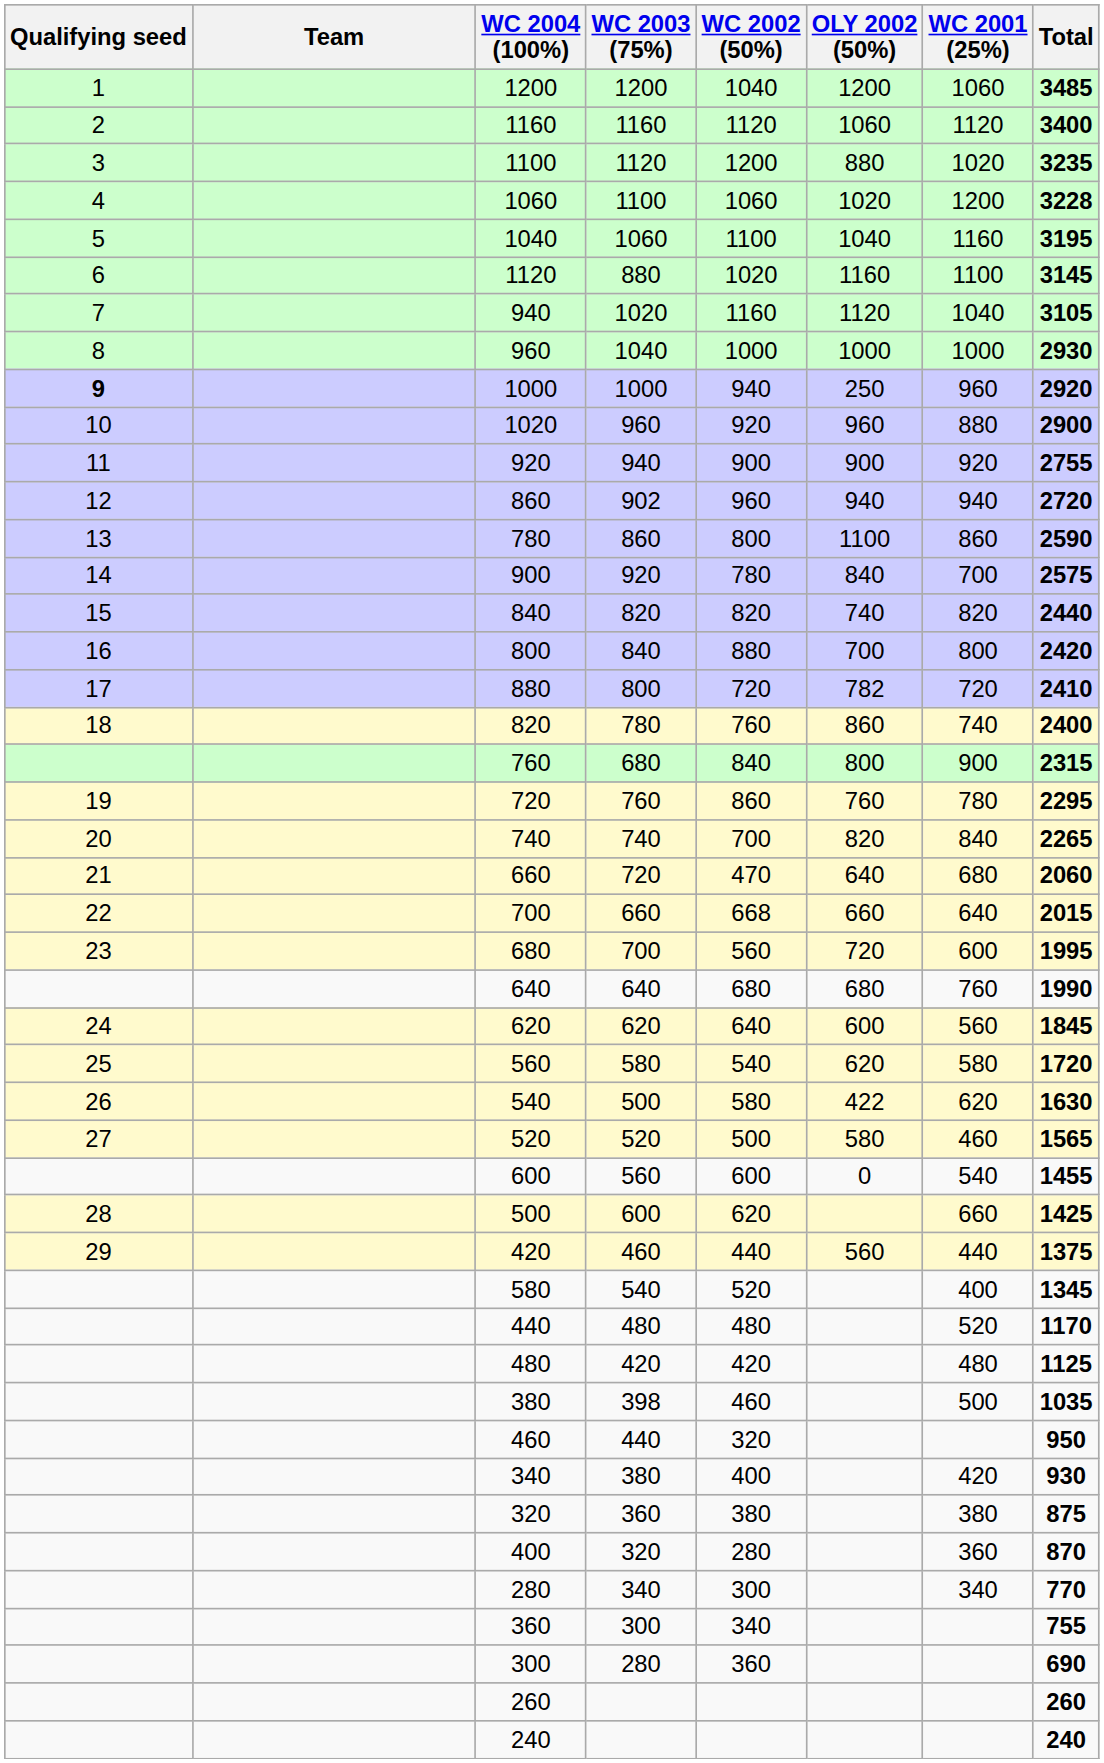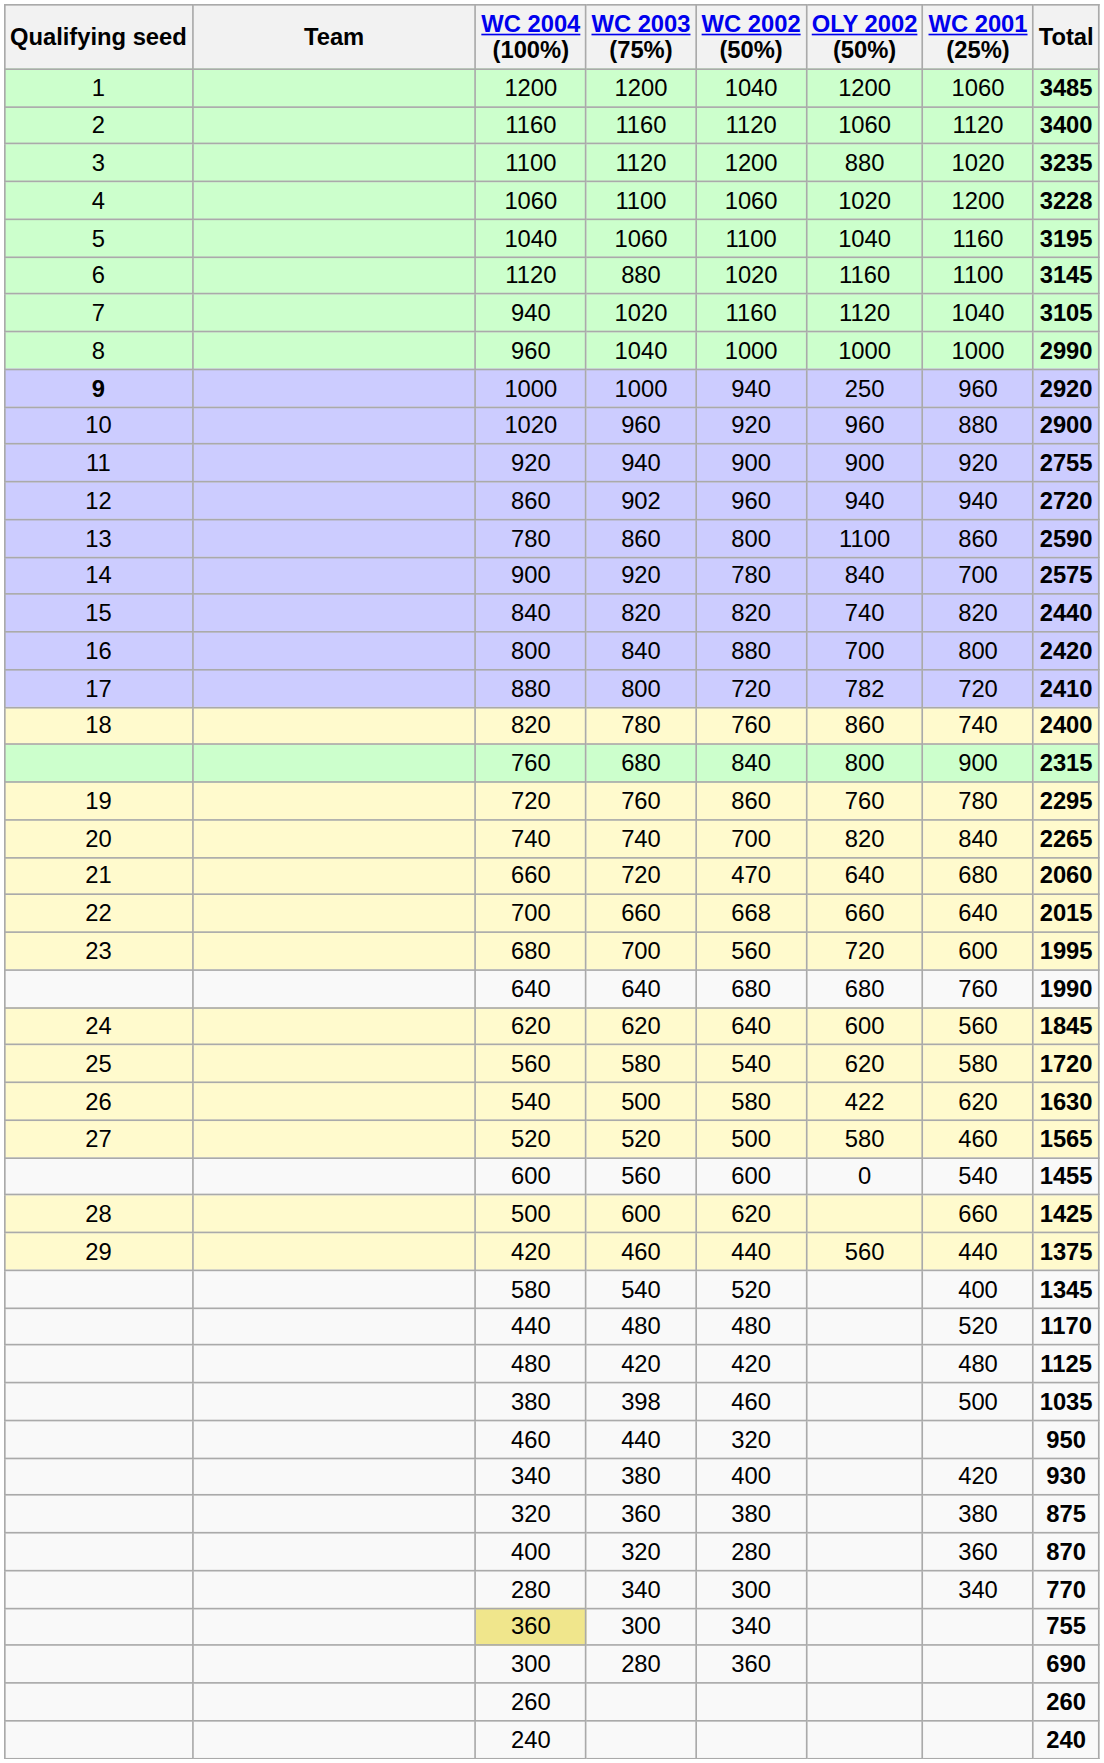(1066, 351) 2930 -> (1066, 351) 2990
(531, 1627) no background -> (531, 1627) khaki background
